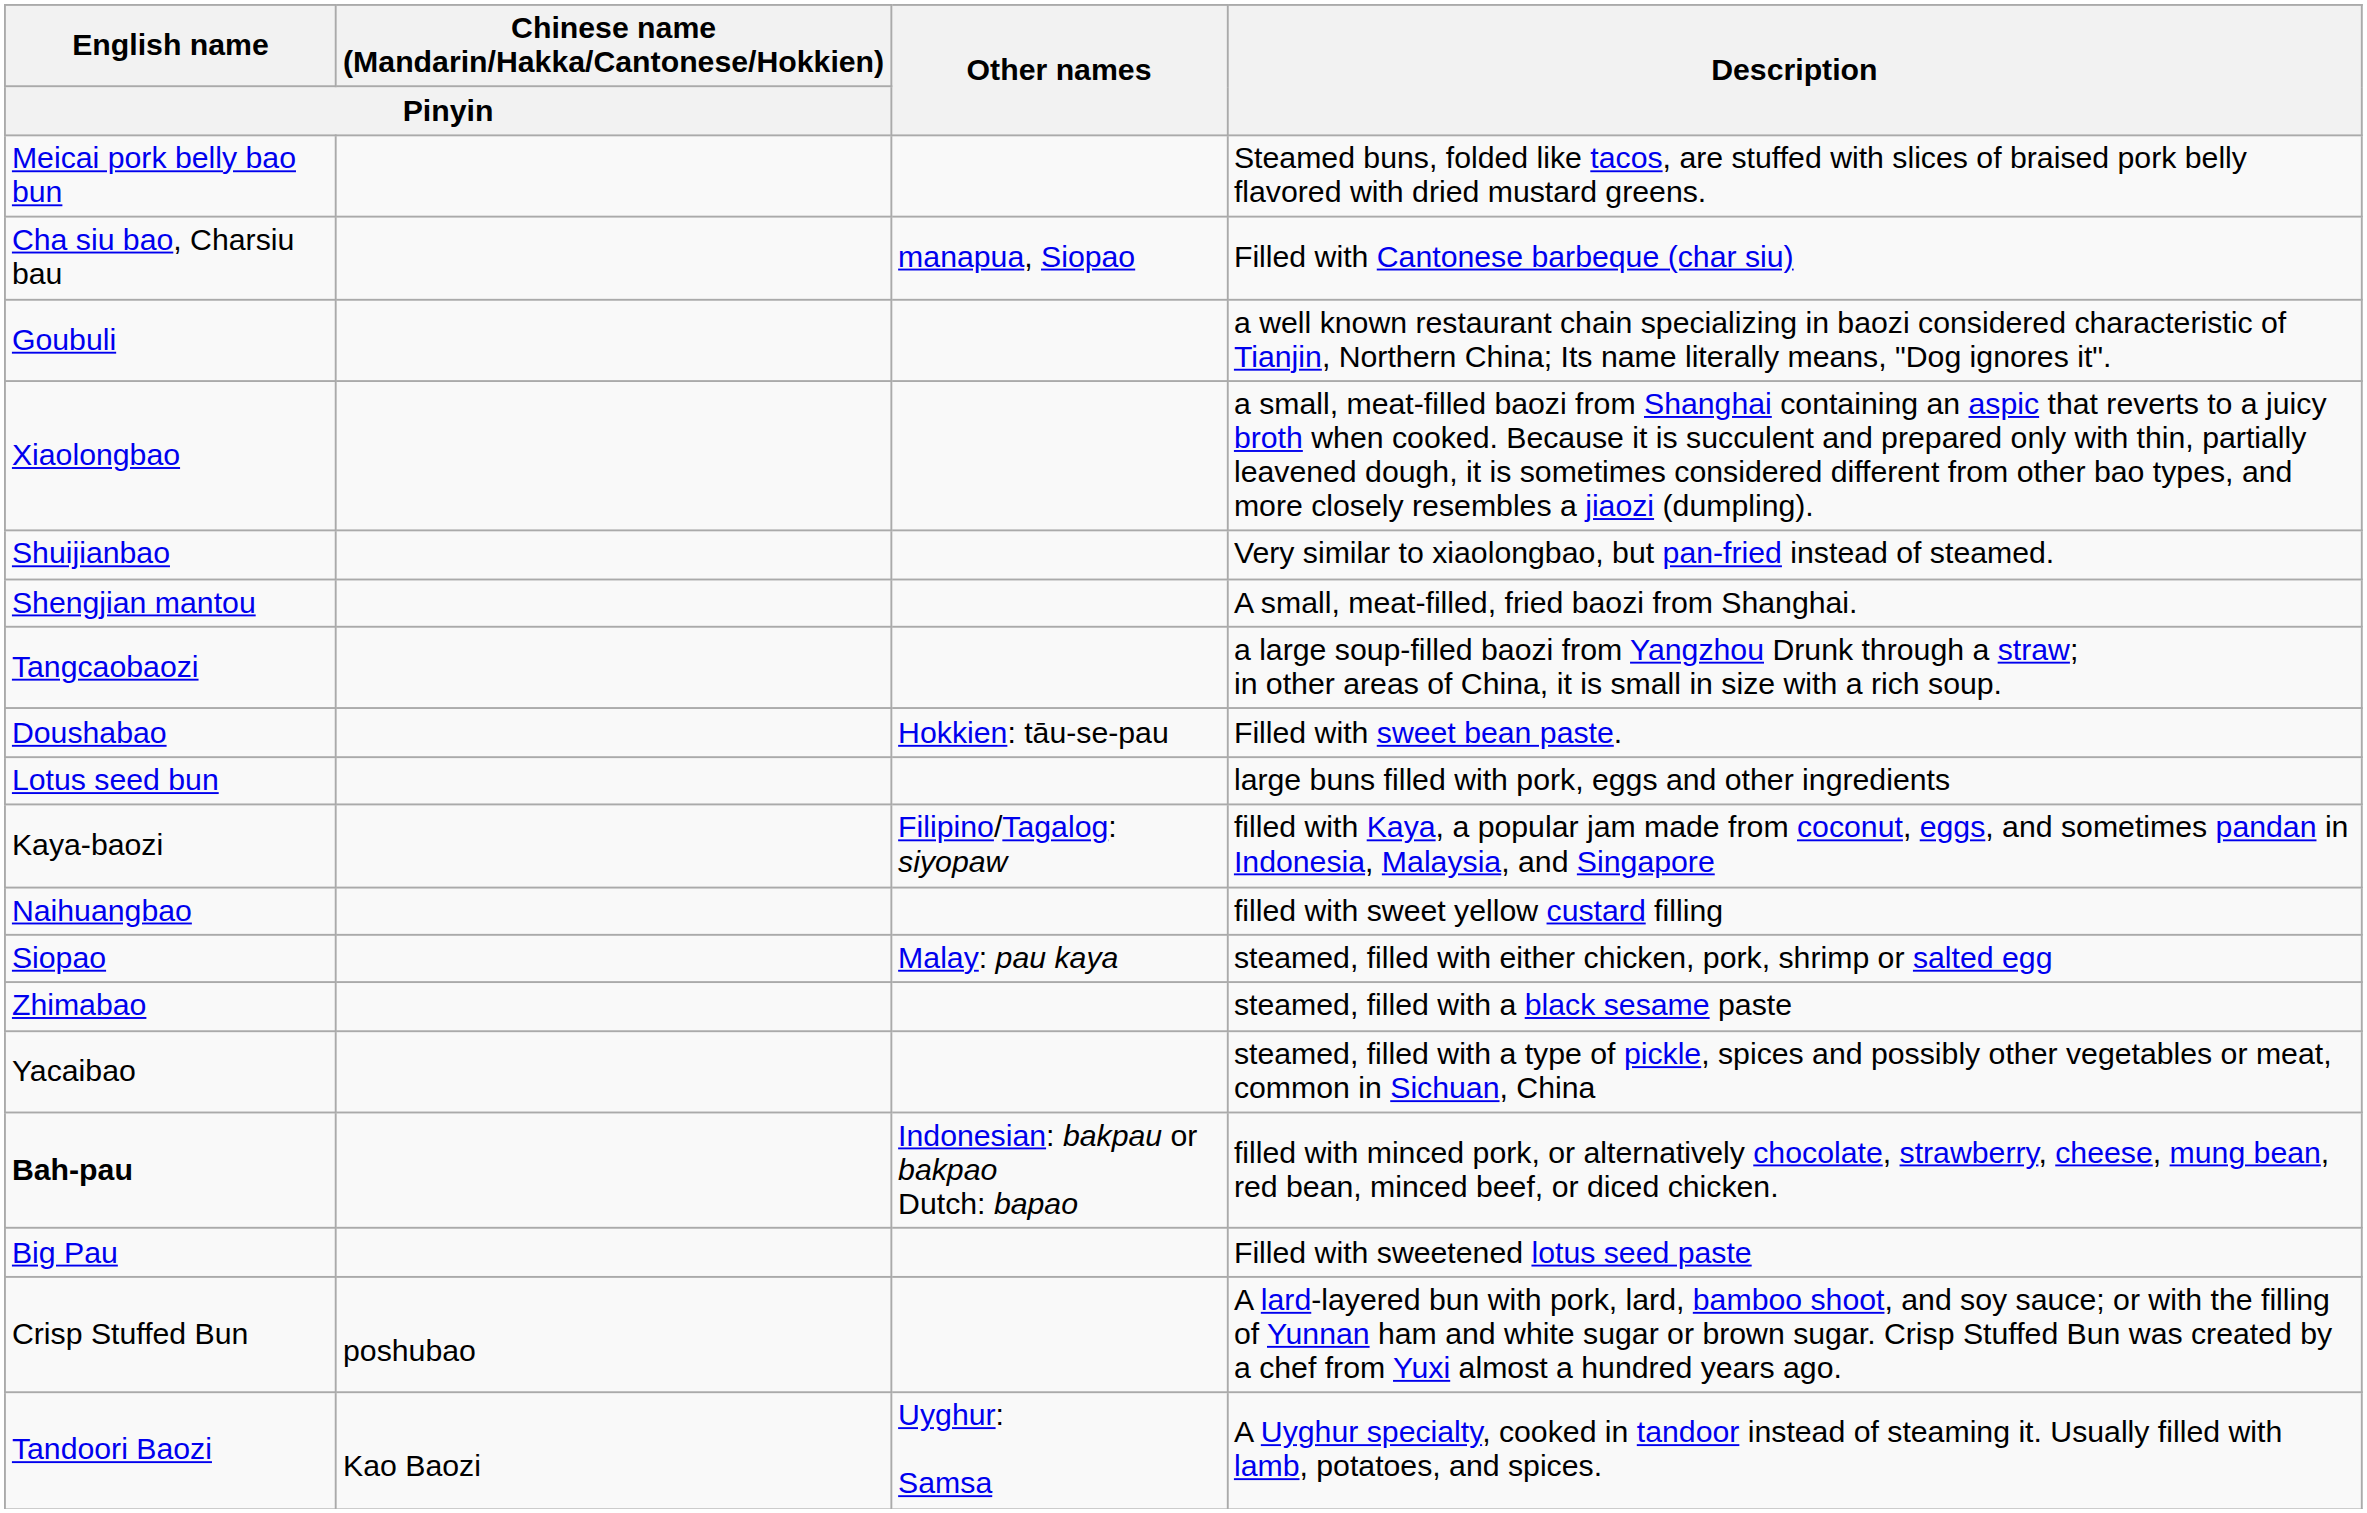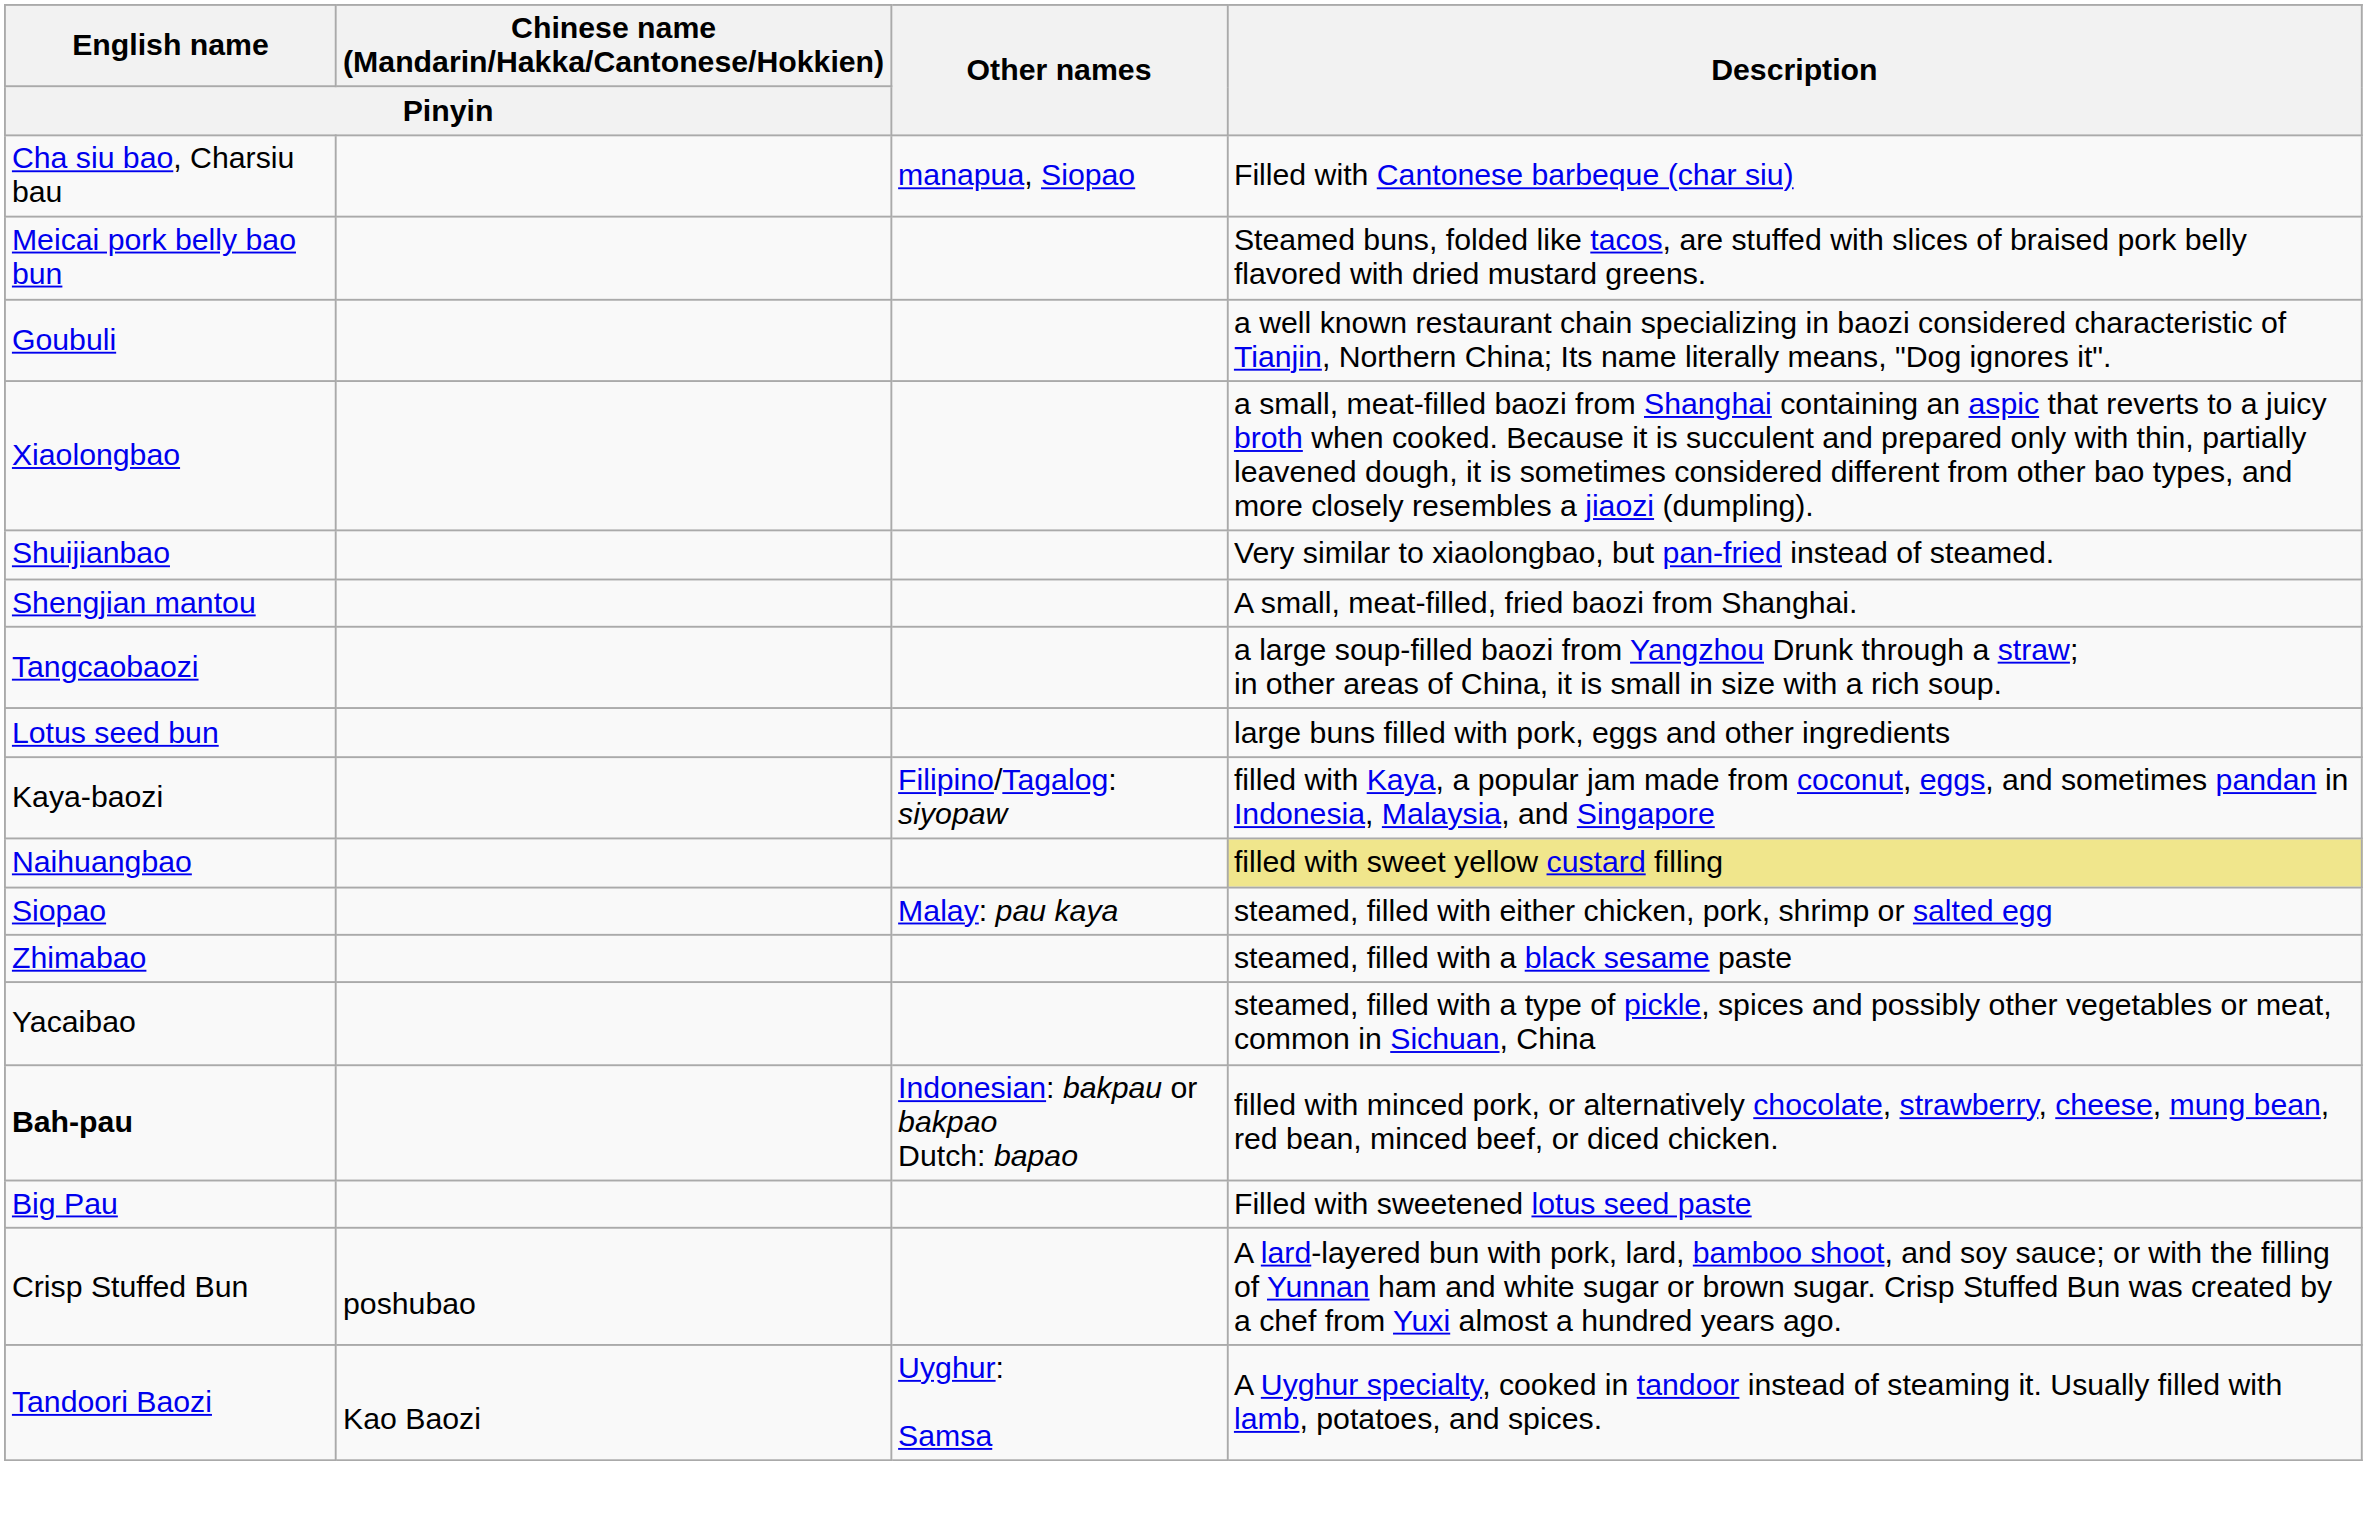rows swapped: (154, 175) <-> (153, 257)
- row: (89, 732)
(1478, 910) no background -> (1478, 862) khaki background
